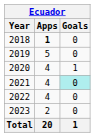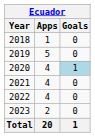(47, 40) bold -> (47, 40) normal
(75, 68) no background -> (75, 68) lightblue background
(75, 82) paleturquoise background -> (75, 82) no background
